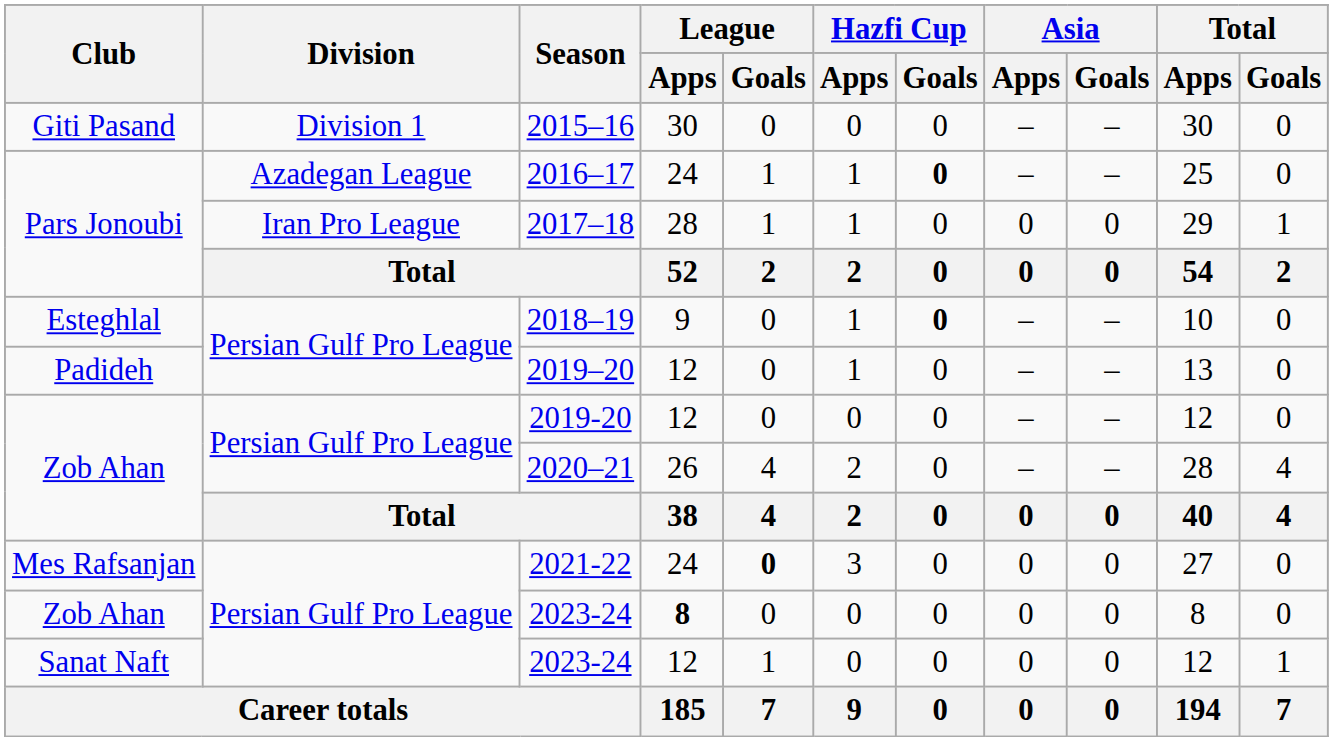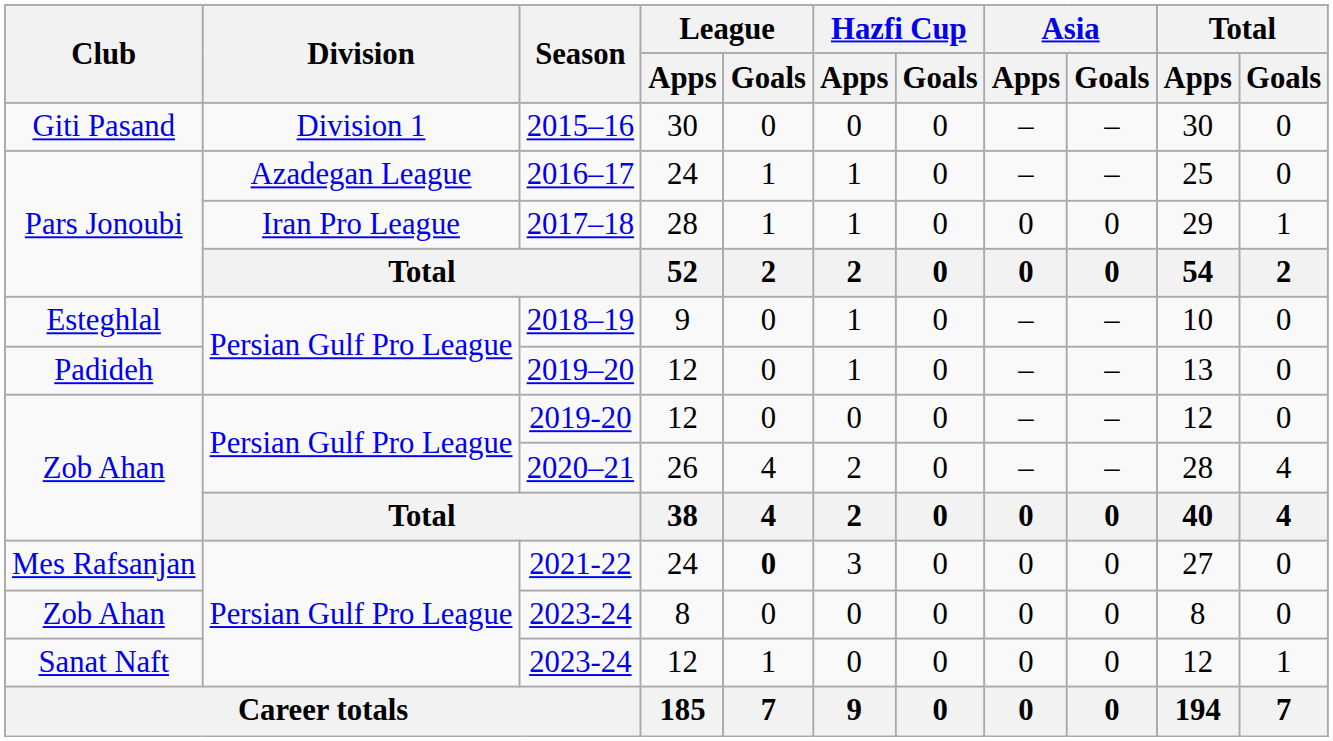(940, 175) bold -> (940, 175) normal
(940, 321) bold -> (940, 321) normal
(682, 613) bold -> (682, 613) normal
